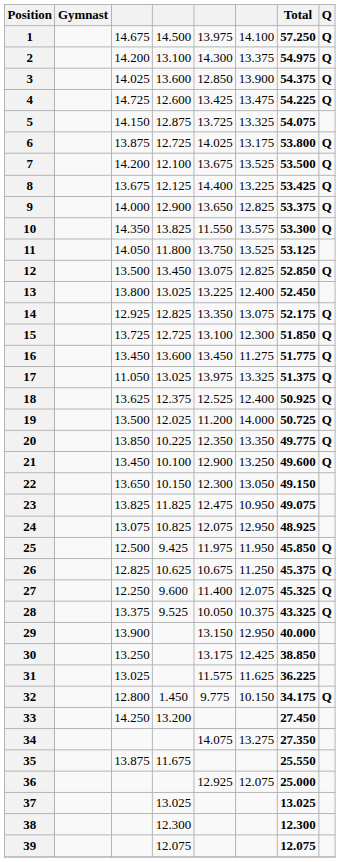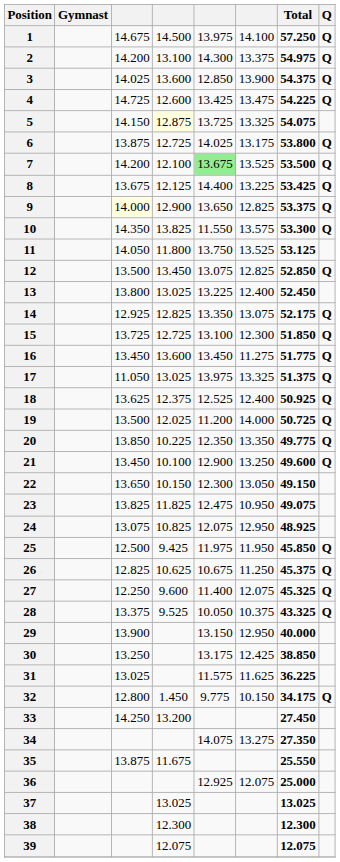(173, 121) no background -> (173, 121) lightyellow background
(215, 164) no background -> (215, 164) lightgreen background
(132, 207) no background -> (132, 207) lightyellow background
